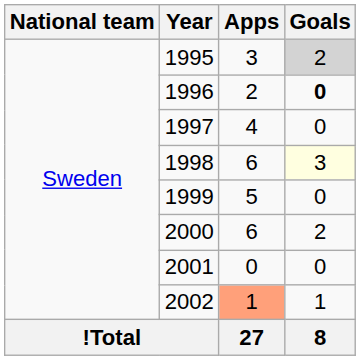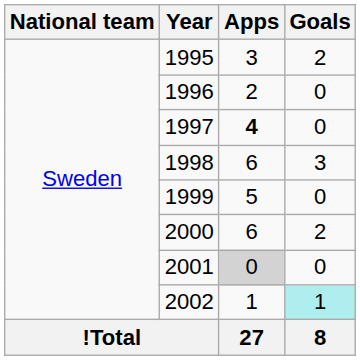(320, 57) lightgrey background -> (320, 57) no background
(320, 92) bold -> (320, 92) normal
(252, 127) normal -> (252, 127) bold
(320, 162) lightyellow background -> (320, 162) no background
(252, 267) no background -> (252, 267) lightgrey background
(252, 302) lightsalmon background -> (252, 302) no background
(320, 302) no background -> (320, 302) paleturquoise background
